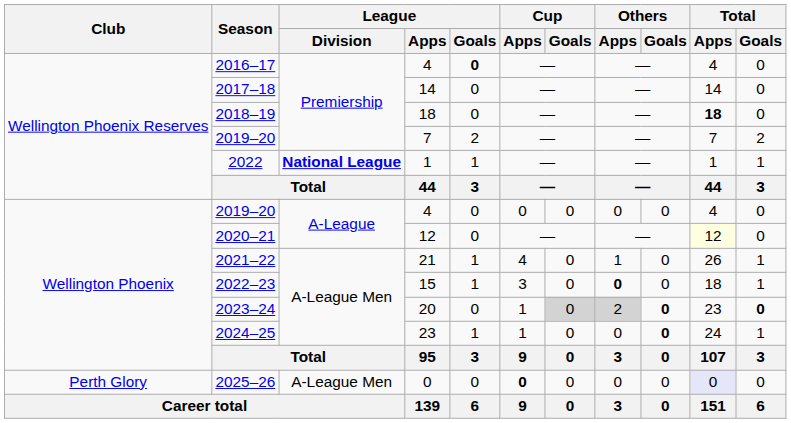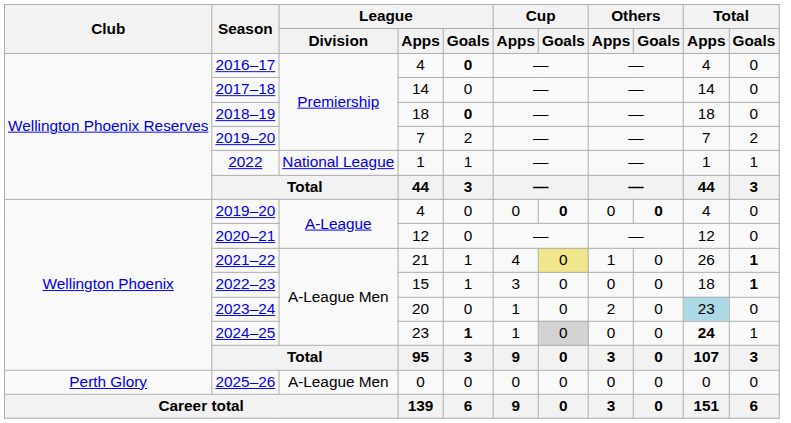(475, 114) normal -> (468, 114) bold
(713, 114) bold -> (706, 114) normal
(342, 162) bold -> (338, 162) normal
(570, 211) normal -> (563, 211) bold
(665, 211) normal -> (659, 211) bold
(713, 235) lightyellow background -> (706, 235) no background
(570, 260) no background -> (563, 260) khaki background
(761, 260) normal -> (754, 260) bold
(618, 284) bold -> (611, 284) normal
(761, 284) normal -> (754, 284) bold
(570, 308) lightgrey background -> (563, 308) no background
(618, 308) lightgrey background -> (611, 308) no background
(665, 308) bold -> (659, 308) normal
(713, 308) no background -> (706, 308) lightblue background
(761, 308) bold -> (754, 308) normal
(475, 333) normal -> (468, 333) bold
(570, 333) no background -> (563, 333) lightgrey background
(665, 333) bold -> (659, 333) normal
(713, 333) normal -> (706, 333) bold
(523, 382) bold -> (516, 382) normal
(713, 382) lavender background -> (706, 382) no background
